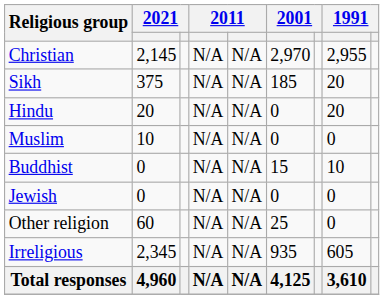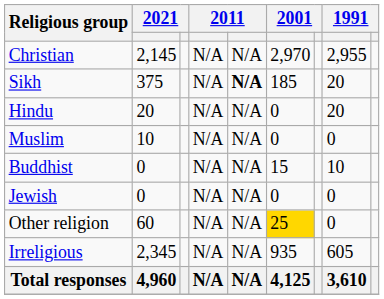(247, 83) normal -> (247, 83) bold
(279, 223) no background -> (279, 223) gold background
